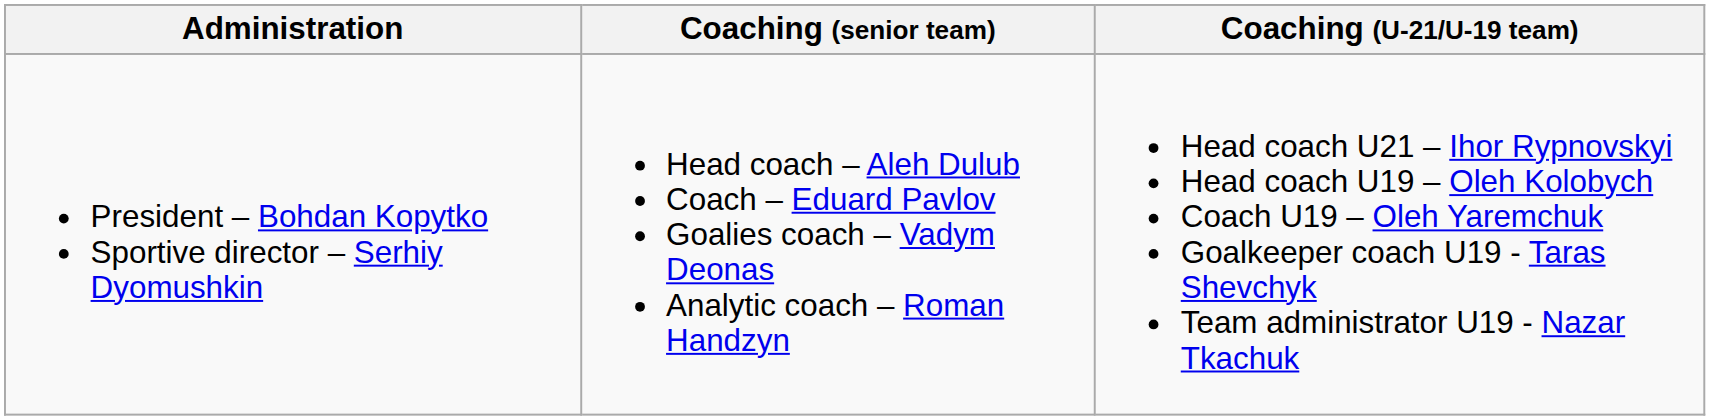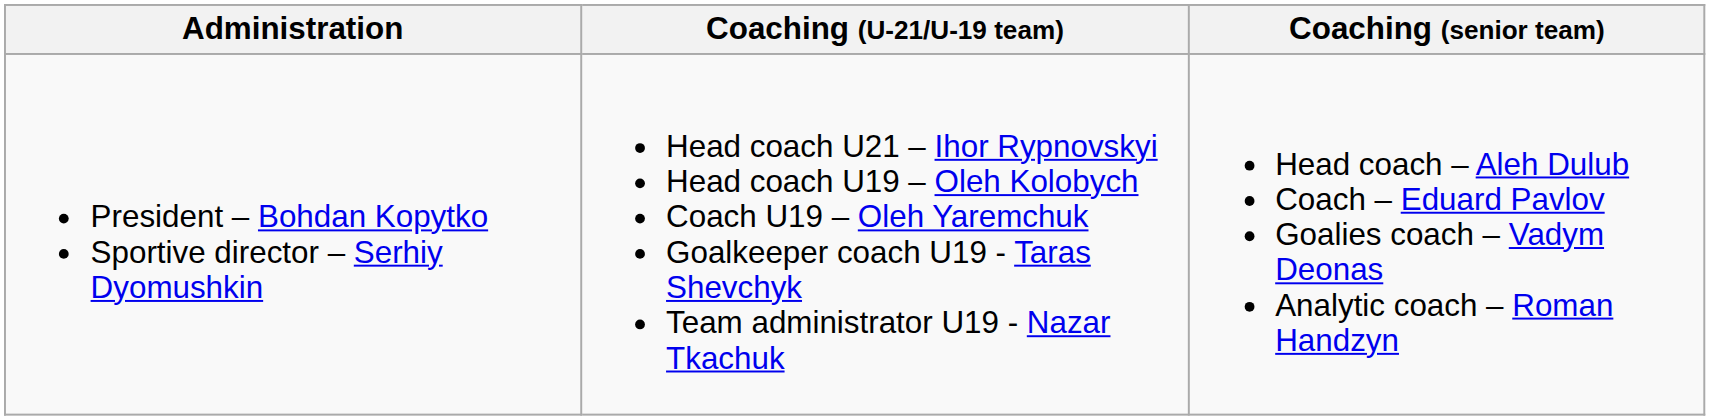columns swapped: (838, 29) <-> (1400, 29)
